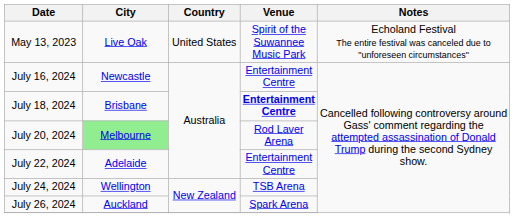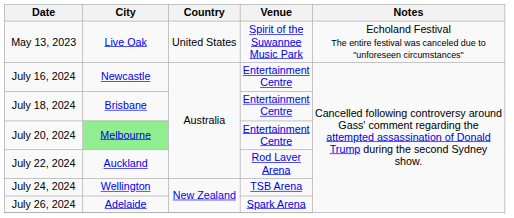(279, 106) bold -> (276, 106) normal
(279, 135) Rod Laver Arena -> (276, 135) Entertainment Centre
(126, 164) Adelaide -> (126, 164) Auckland
(279, 164) Entertainment Centre -> (276, 164) Rod Laver Arena
(126, 204) Auckland -> (126, 204) Adelaide
